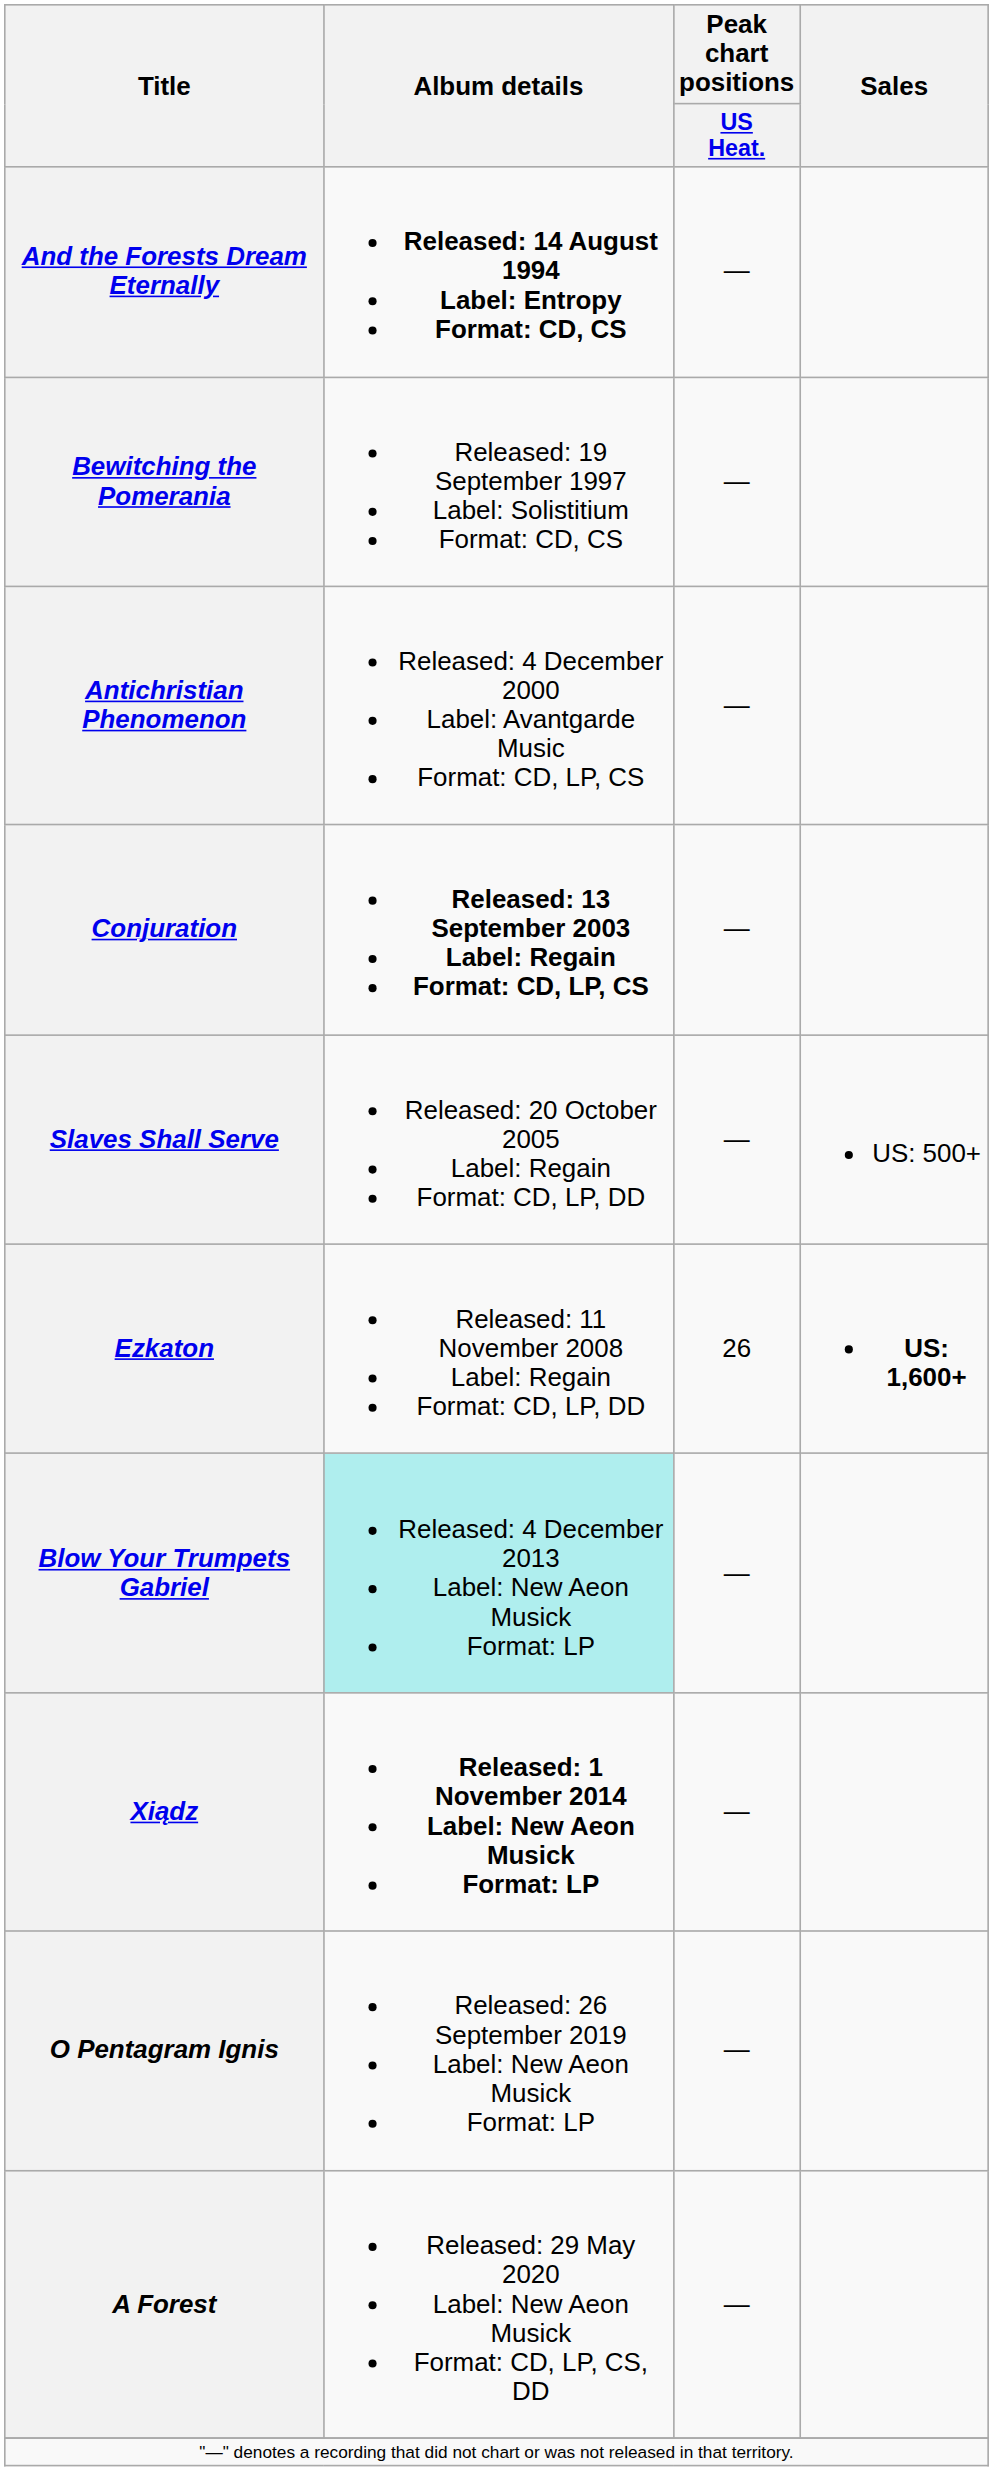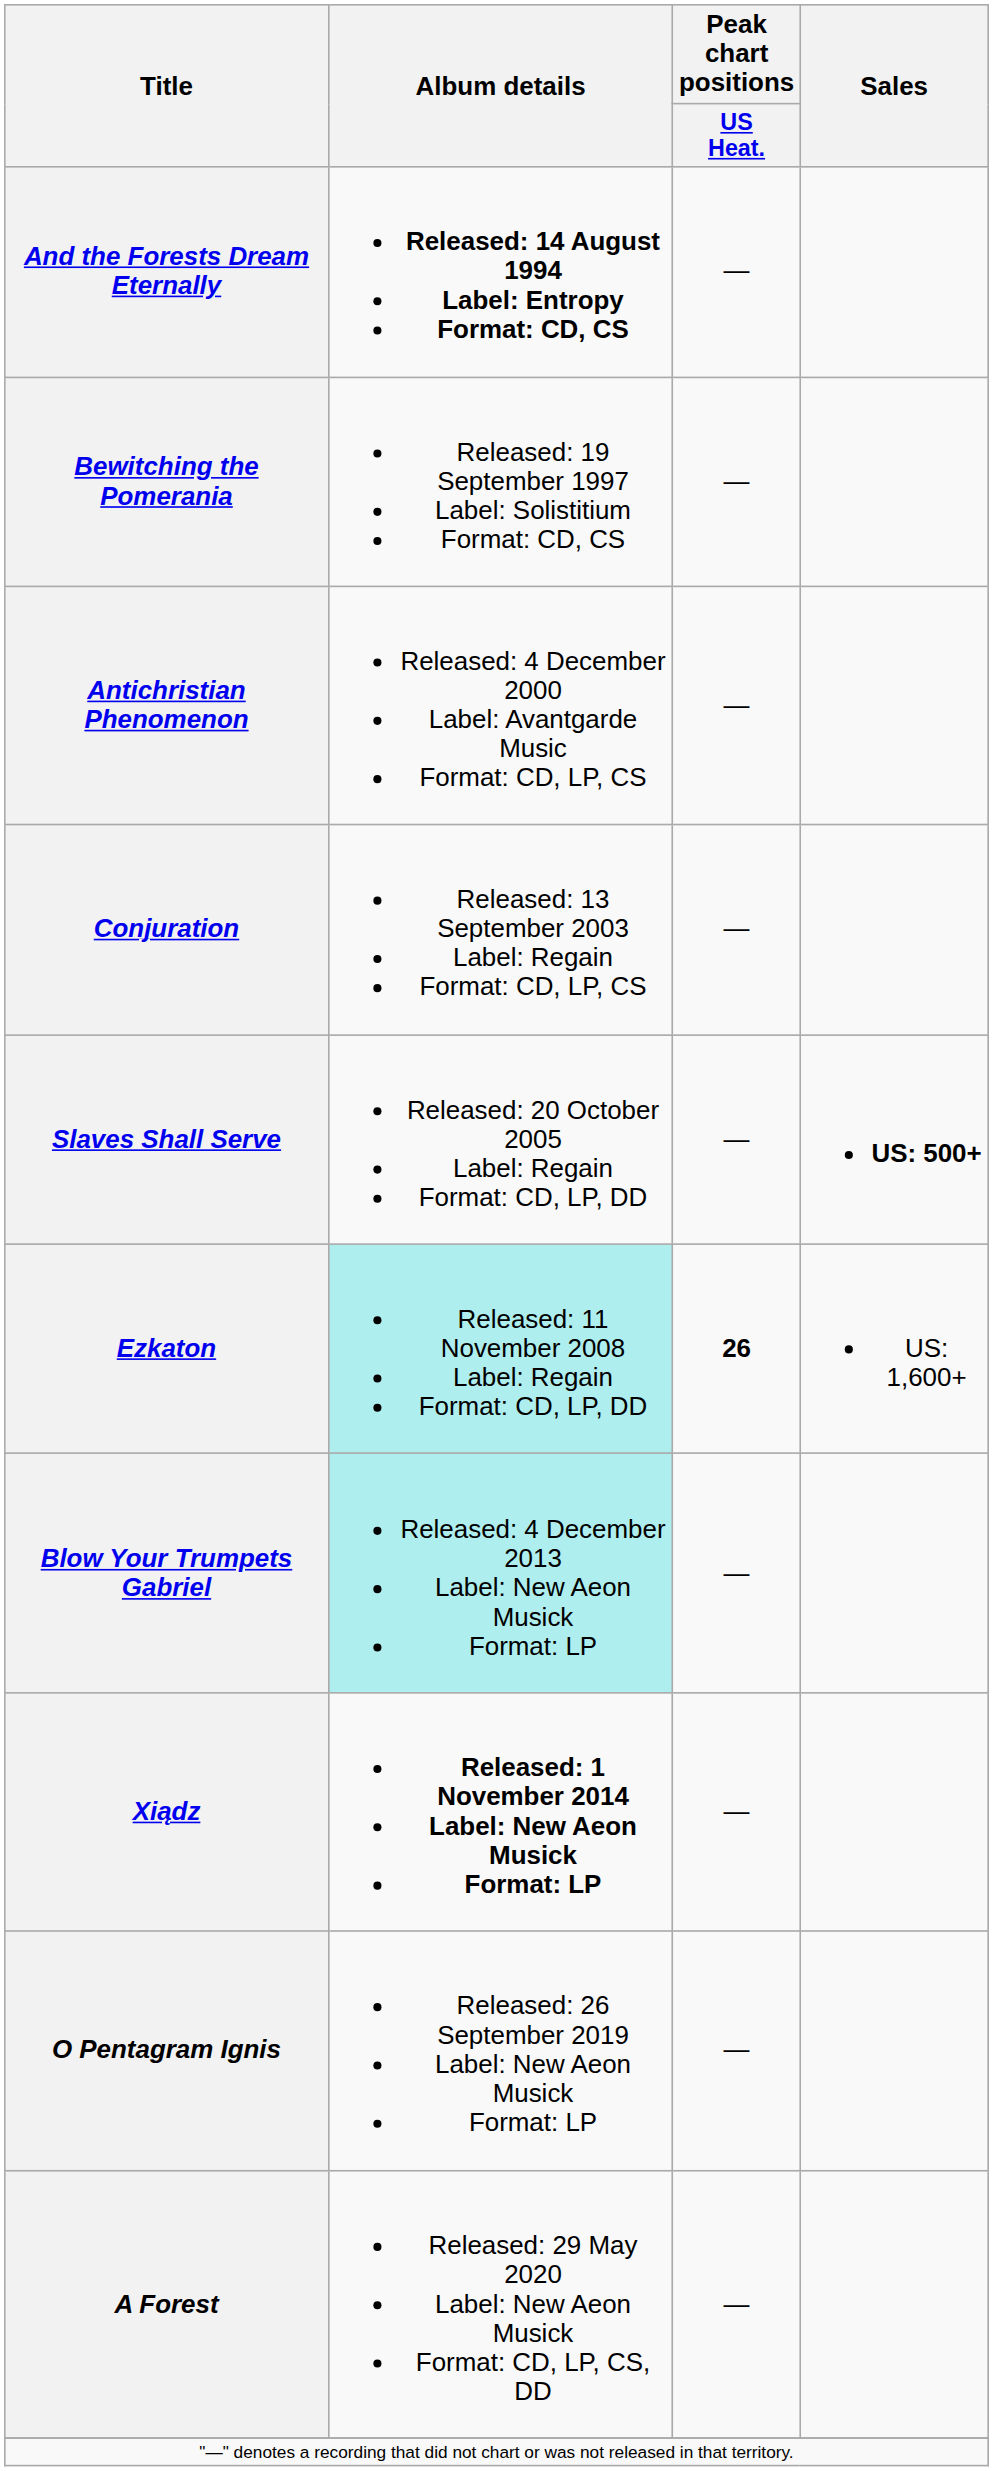(498, 944) bold -> (501, 944) normal
(894, 1154) normal -> (894, 1154) bold
(498, 1363) no background -> (501, 1363) paleturquoise background
(737, 1348) normal -> (737, 1348) bold
(894, 1363) bold -> (894, 1363) normal
